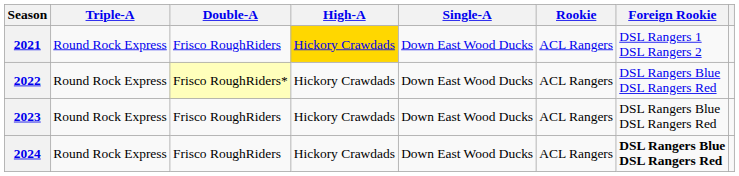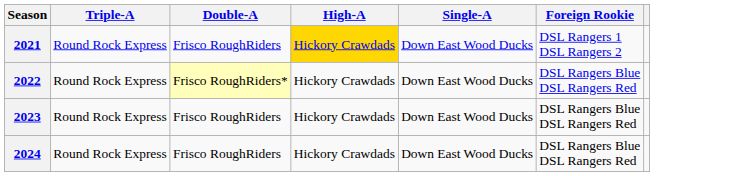- column: (576, 15)
(672, 153) bold -> (590, 153) normal
